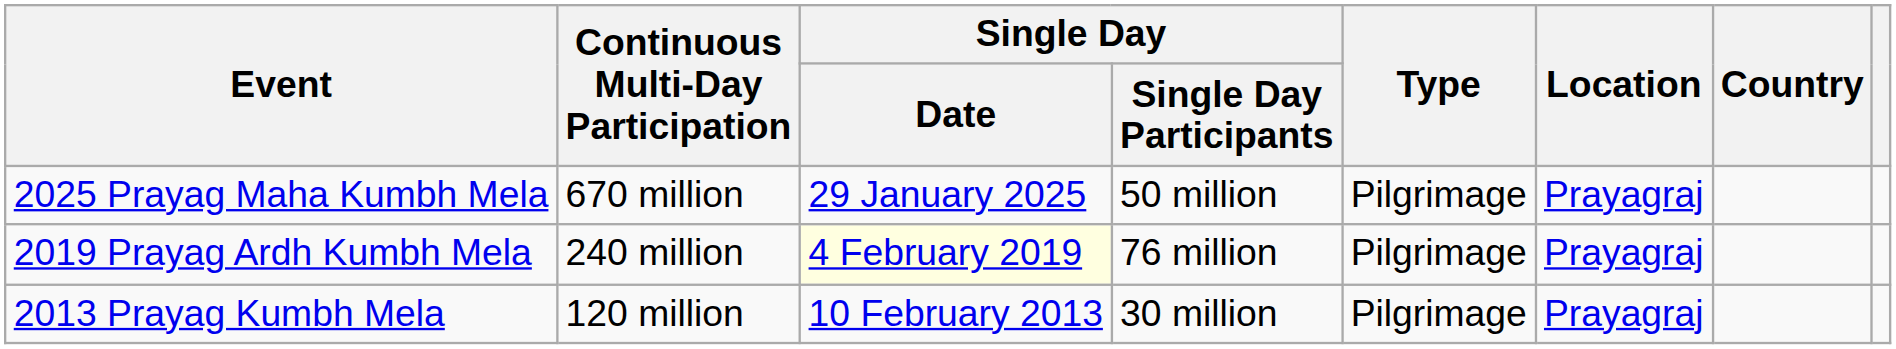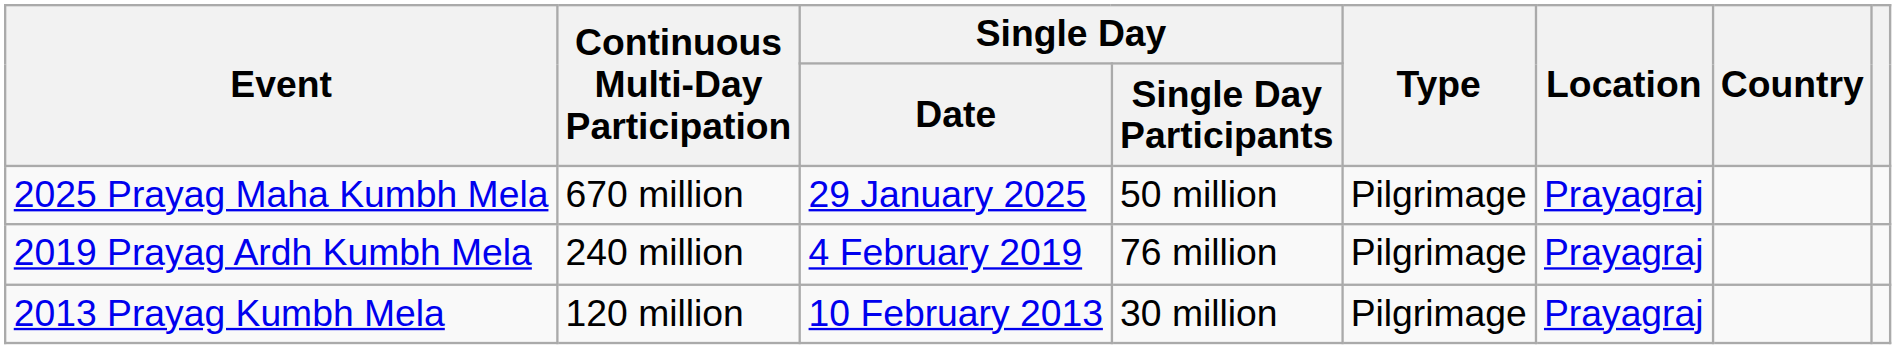(945, 253) lightyellow background -> (945, 253) no background
